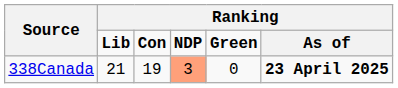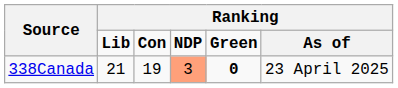(234, 69) normal -> (234, 69) bold
(327, 69) bold -> (327, 69) normal
